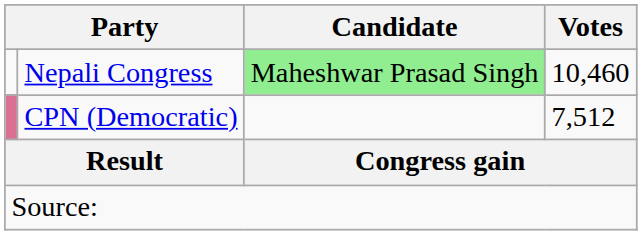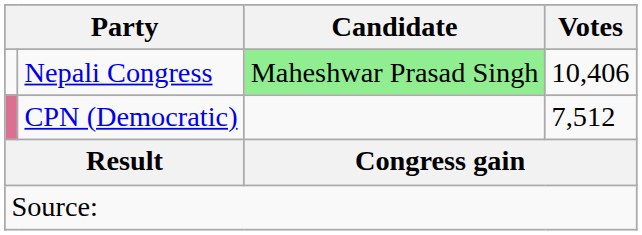(591, 71) 10,460 -> (591, 71) 10,406
